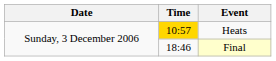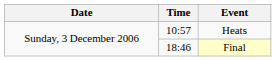(178, 30) gold background -> (178, 30) no background
